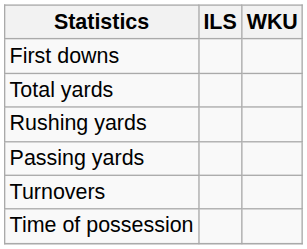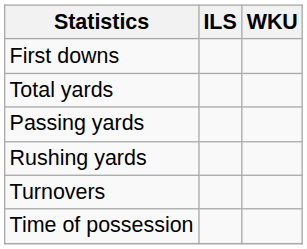rows swapped: (78, 123) <-> (77, 157)
